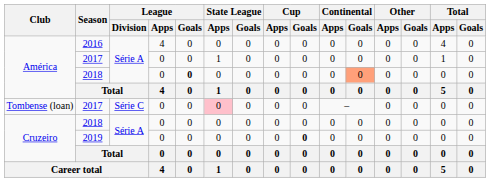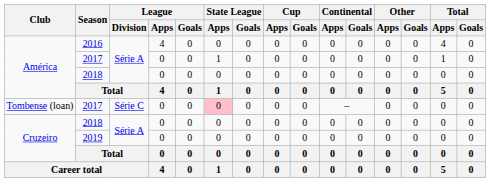(190, 75) bold -> (190, 75) normal
(360, 75) lightsalmon background -> (360, 75) no background
(305, 138) bold -> (305, 138) normal
